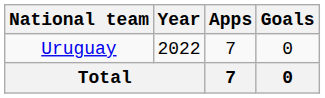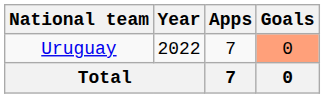(288, 49) no background -> (288, 49) lightsalmon background
